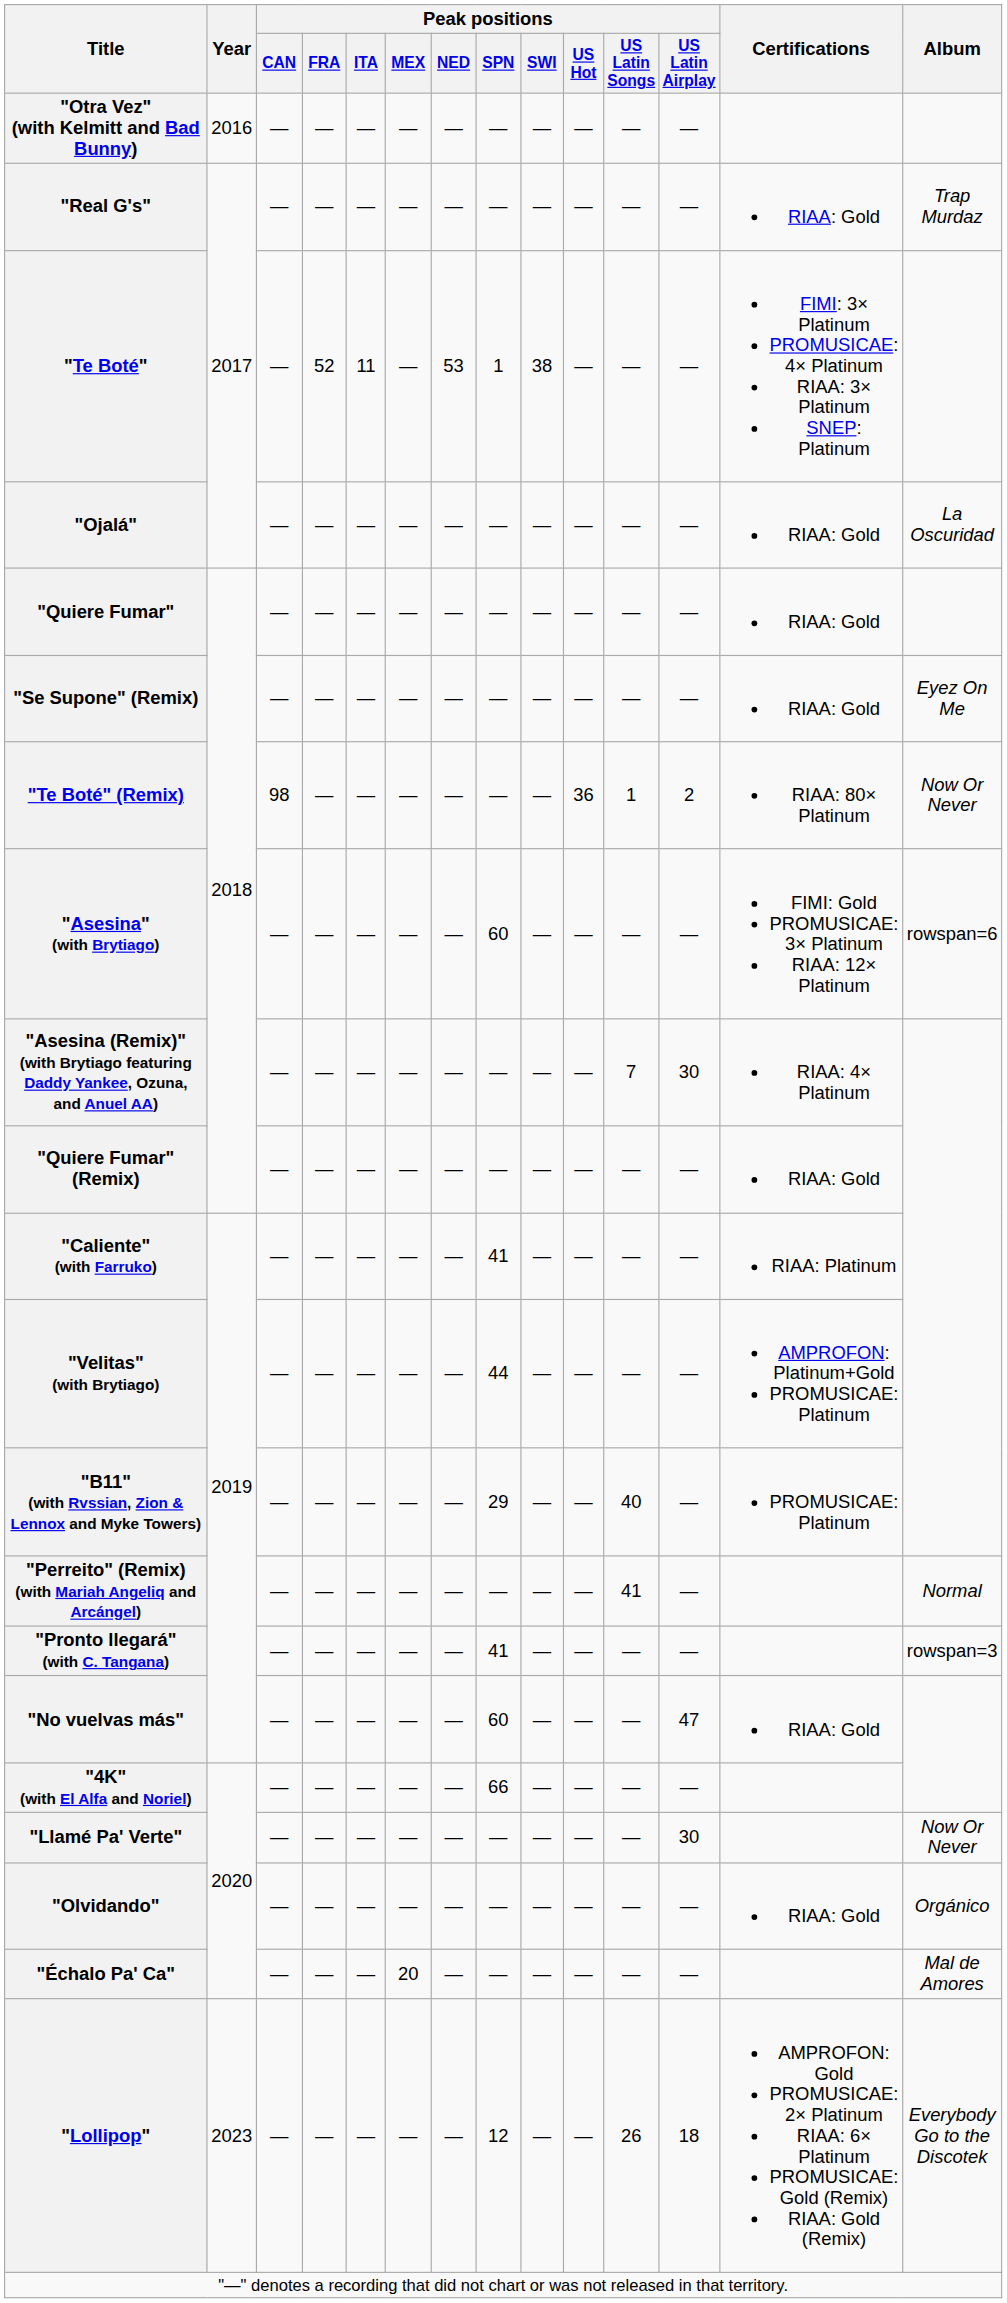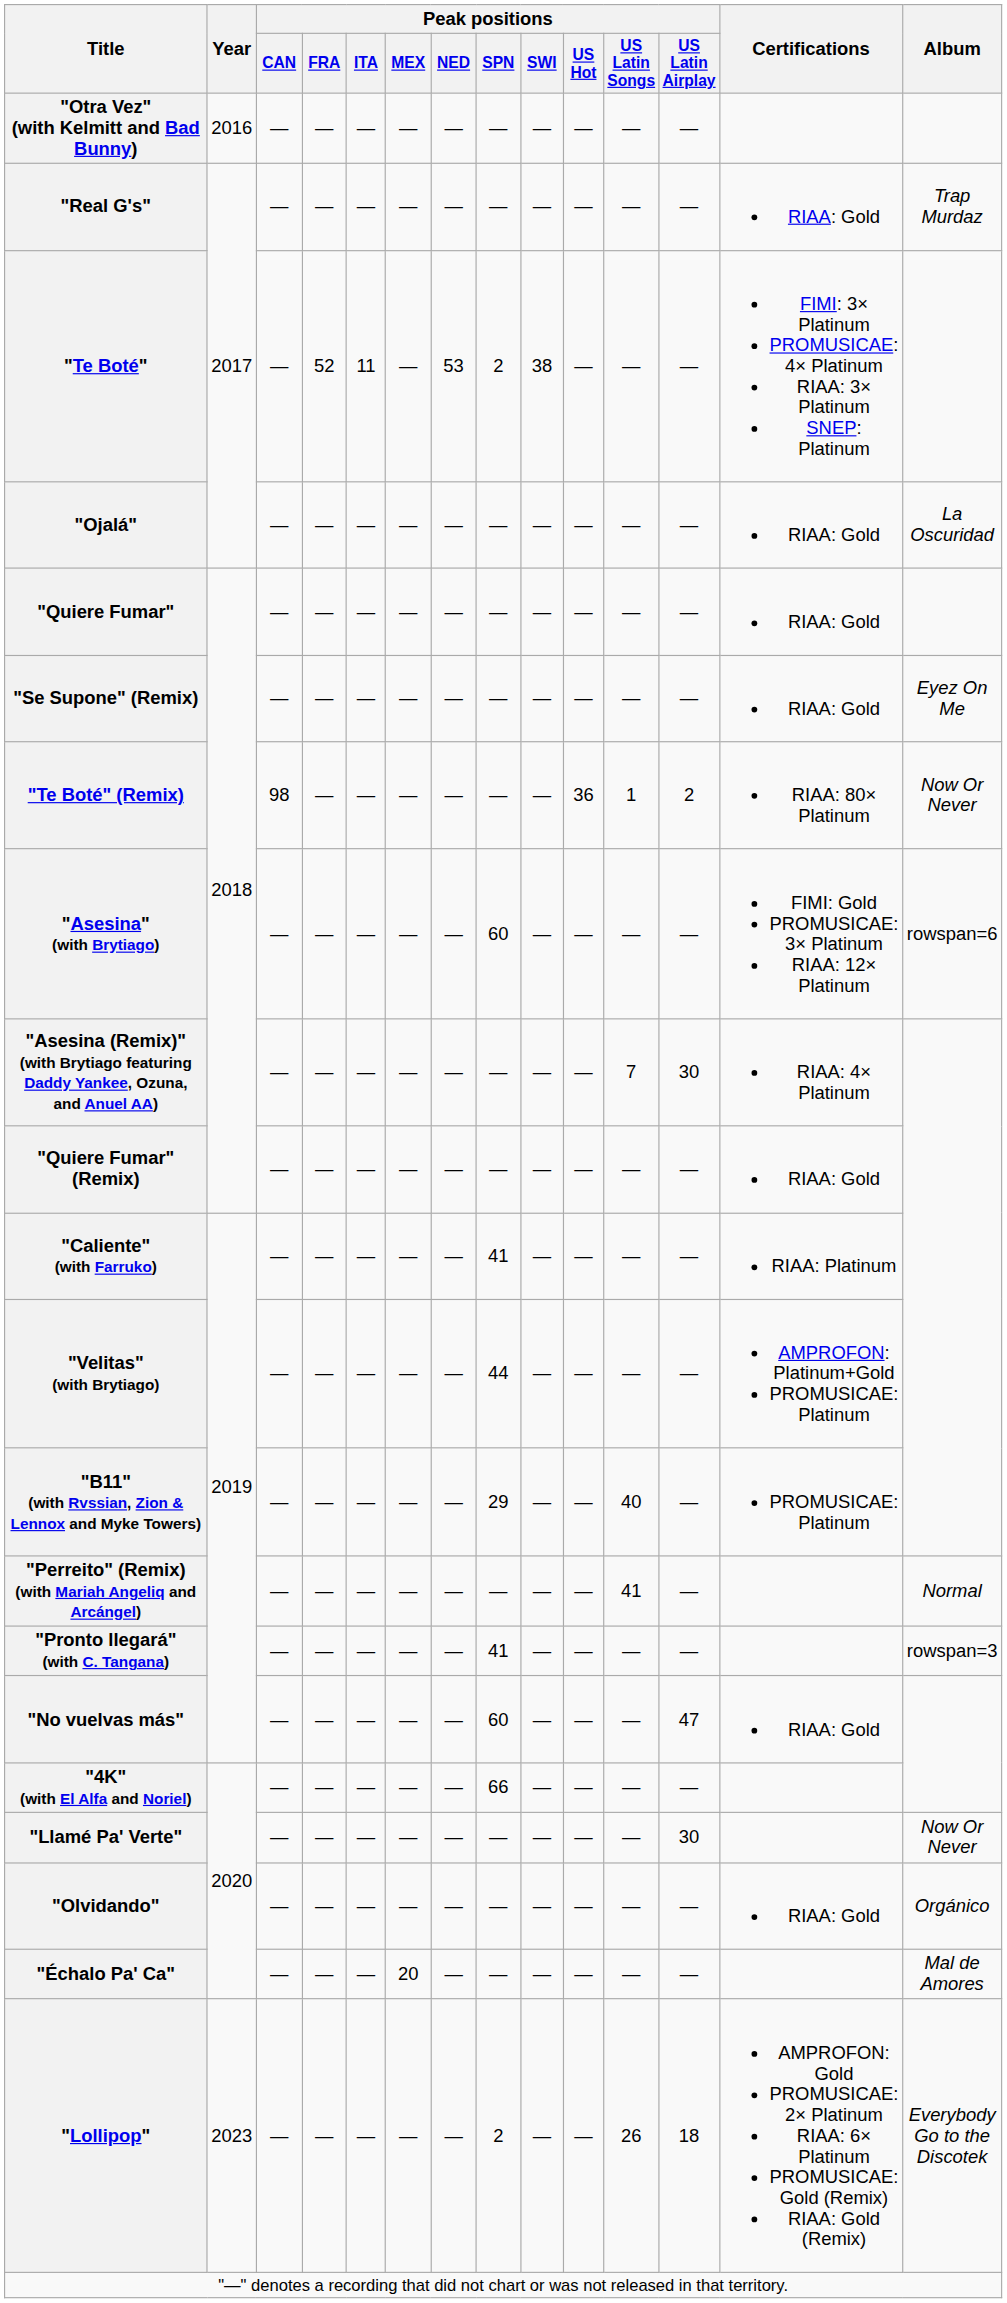(498, 365) 1 -> (498, 365) 2
(498, 2135) 12 -> (498, 2135) 2
